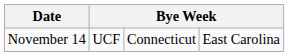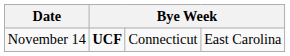(106, 40) normal -> (107, 40) bold
